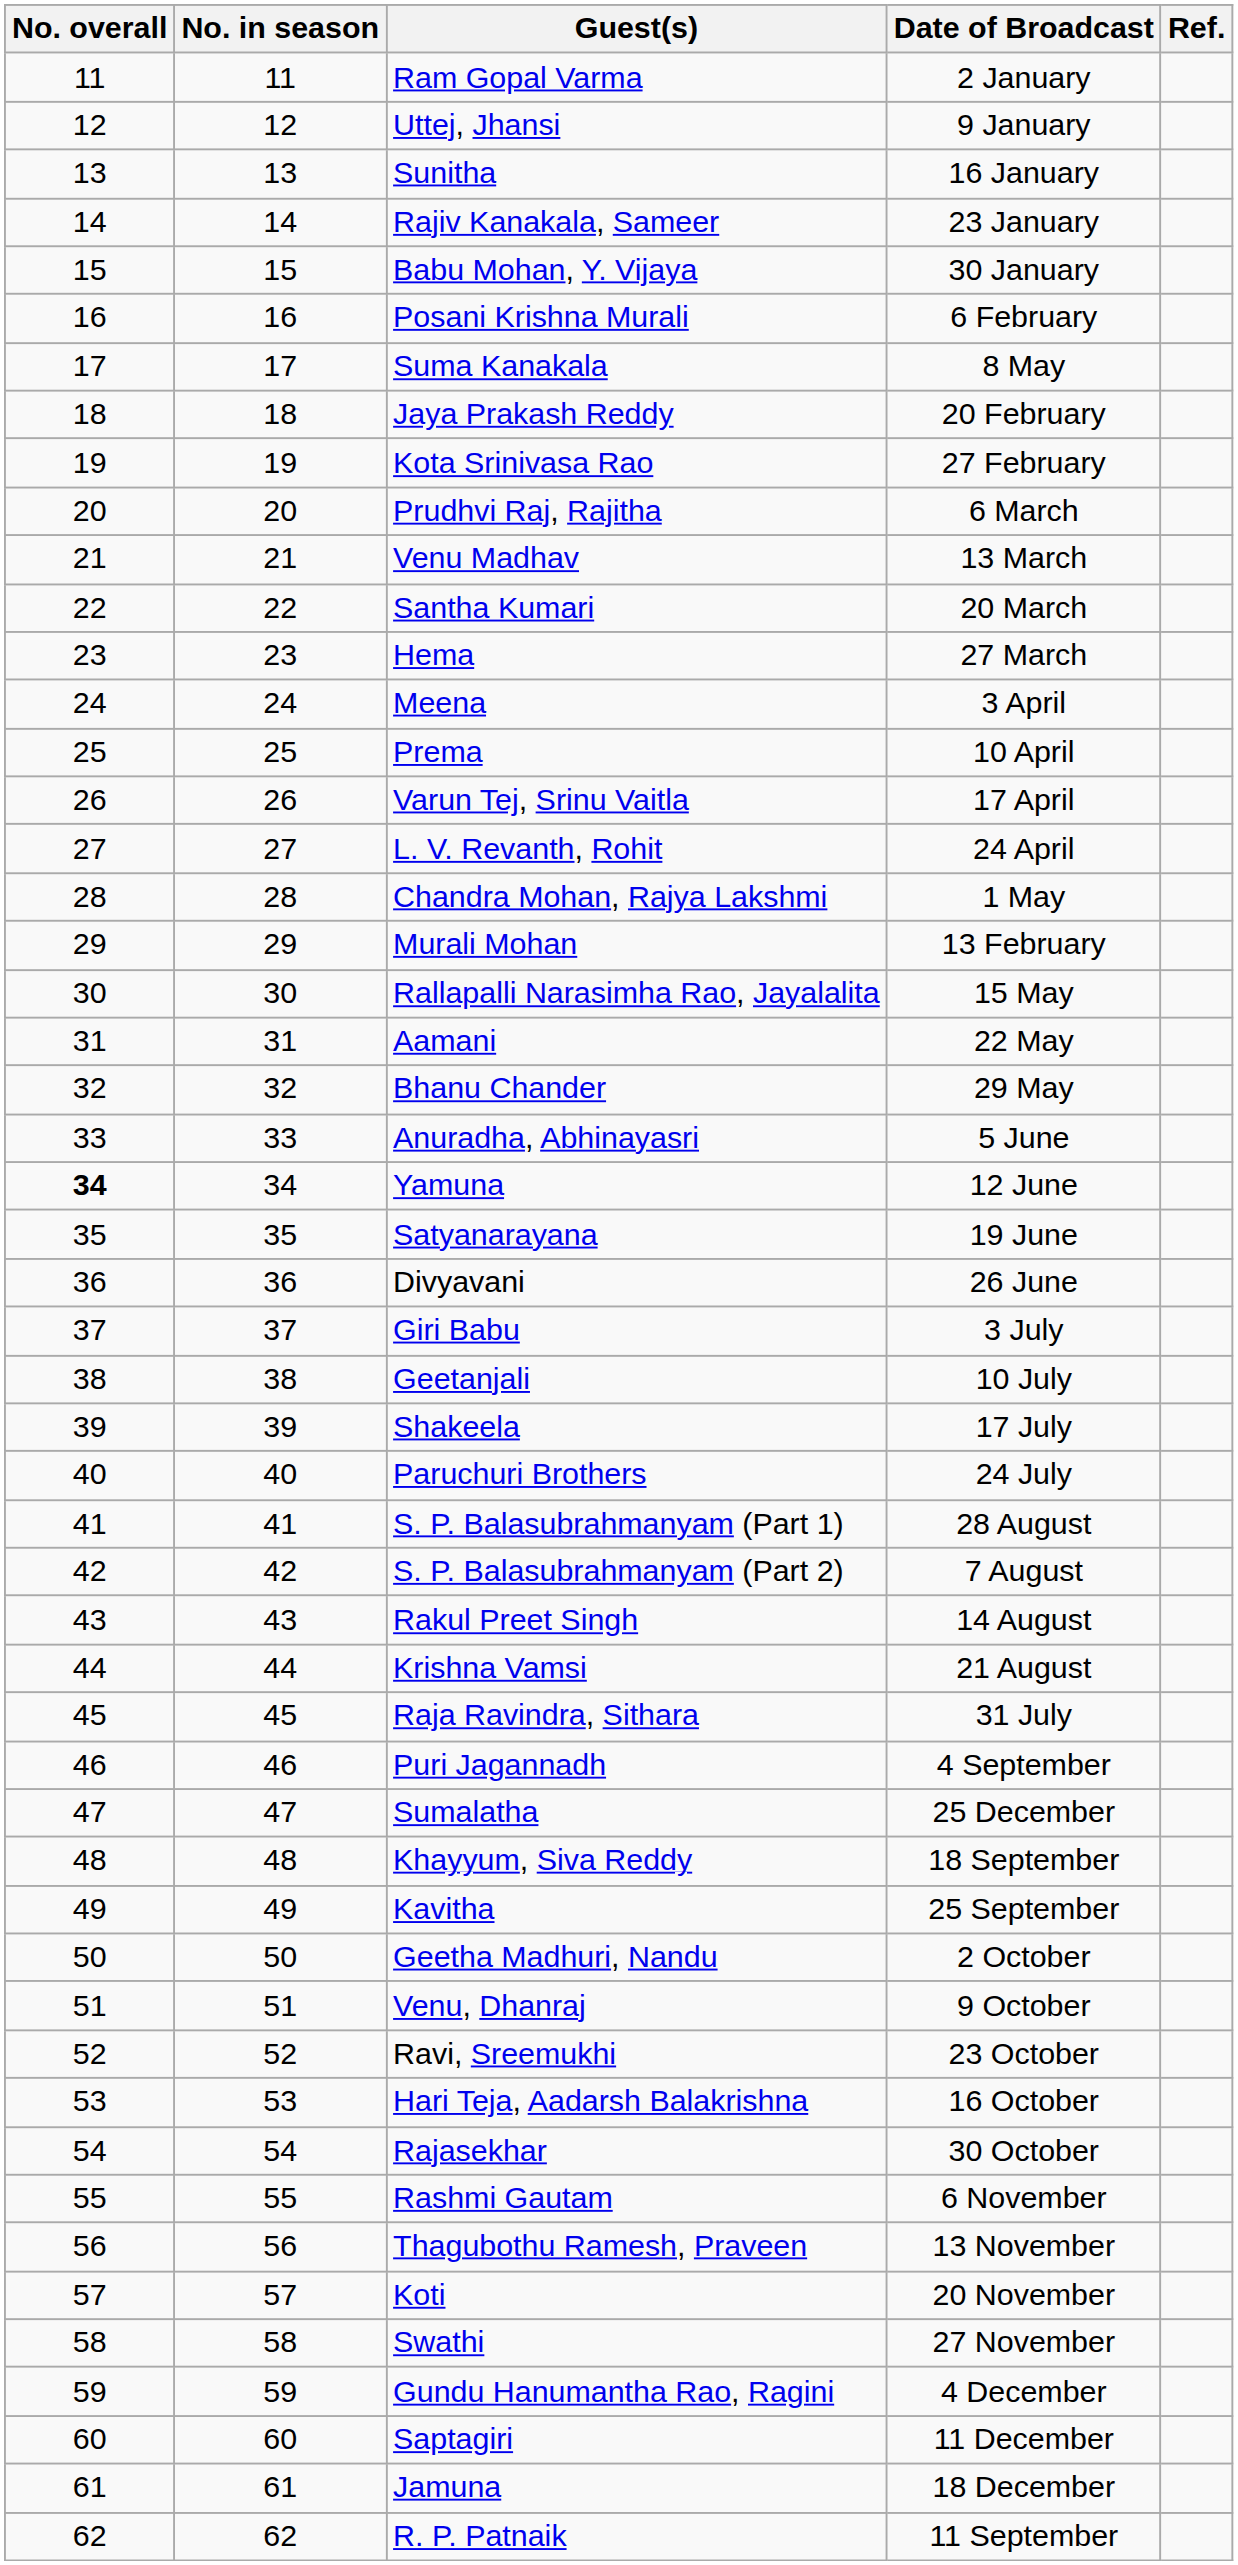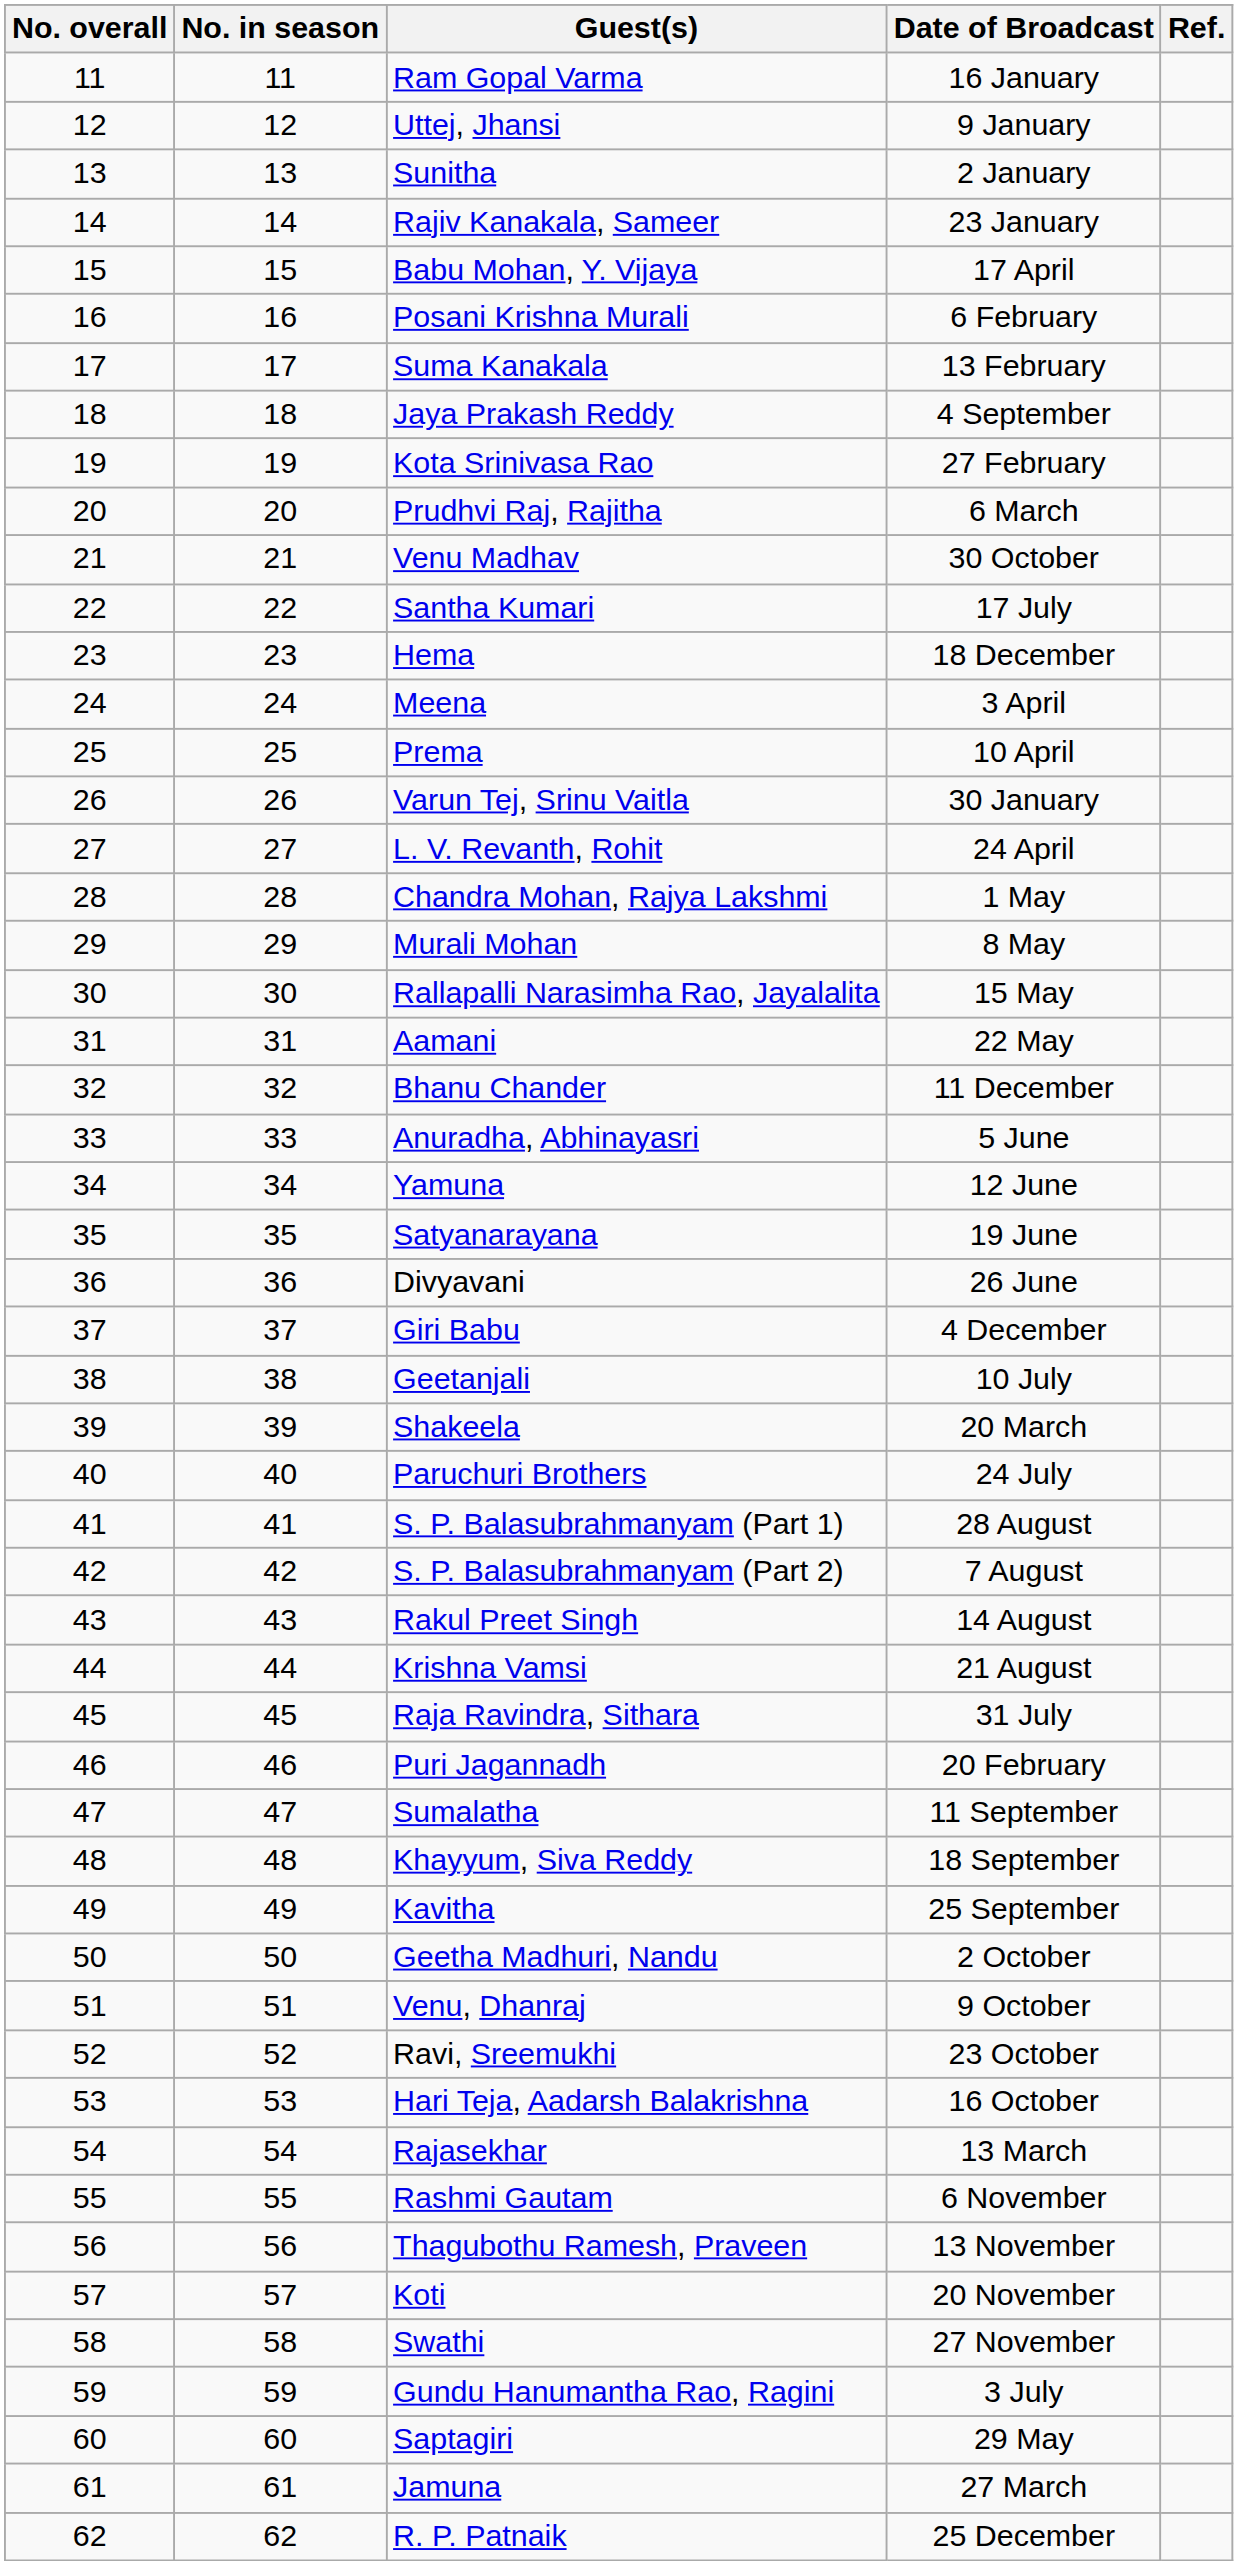(1024, 76) 2 January -> (1024, 76) 16 January
(1024, 173) 16 January -> (1024, 173) 2 January
(1024, 269) 30 January -> (1024, 269) 17 April
(1024, 366) 8 May -> (1024, 366) 13 February
(1024, 414) 20 February -> (1024, 414) 4 September
(1024, 558) 13 March -> (1024, 558) 30 October
(1024, 607) 20 March -> (1024, 607) 17 July
(1024, 655) 27 March -> (1024, 655) 18 December
(1024, 800) 17 April -> (1024, 800) 30 January
(1024, 944) 13 February -> (1024, 944) 8 May
(1024, 1089) 29 May -> (1024, 1089) 11 December
(90, 1185) bold -> (90, 1185) normal
(1024, 1330) 3 July -> (1024, 1330) 4 December
(1024, 1426) 17 July -> (1024, 1426) 20 March
(1024, 1764) 4 September -> (1024, 1764) 20 February
(1024, 1812) 25 December -> (1024, 1812) 11 September
(1024, 2149) 30 October -> (1024, 2149) 13 March
(1024, 2391) 4 December -> (1024, 2391) 3 July
(1024, 2439) 11 December -> (1024, 2439) 29 May
(1024, 2487) 18 December -> (1024, 2487) 27 March
(1024, 2535) 11 September -> (1024, 2535) 25 December
